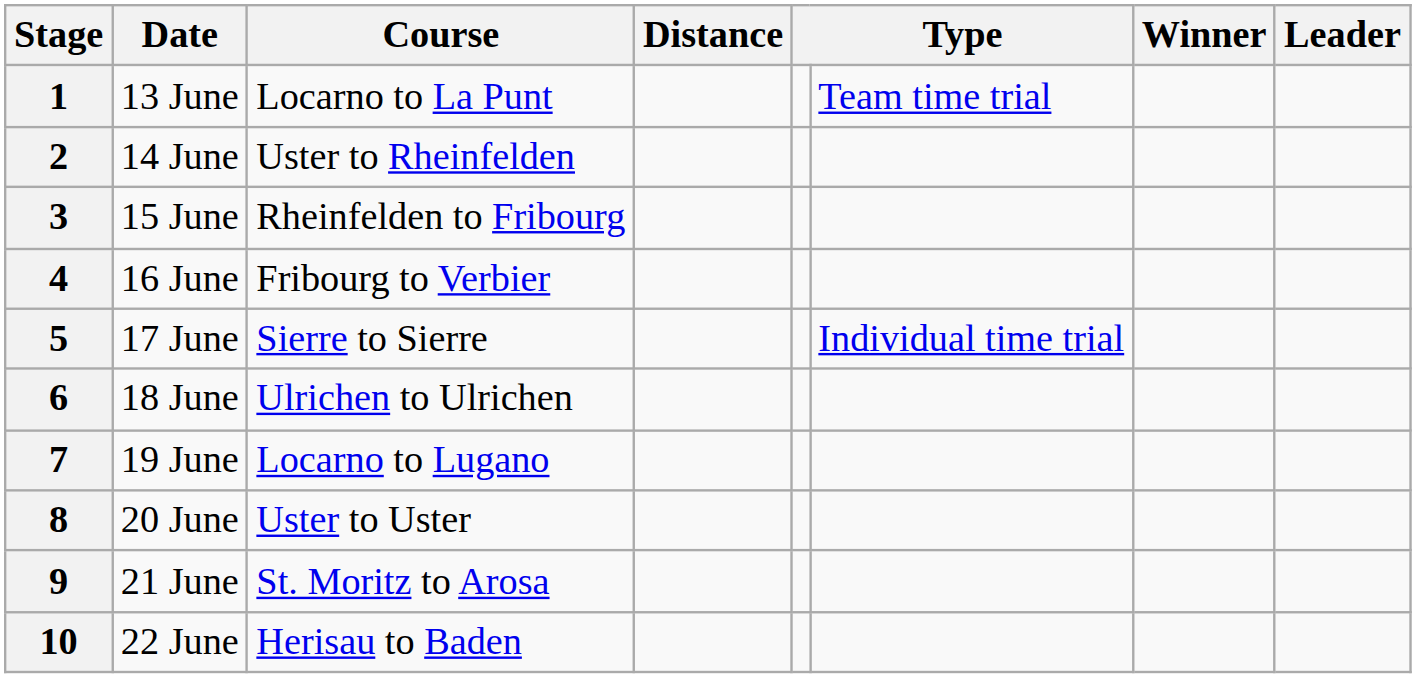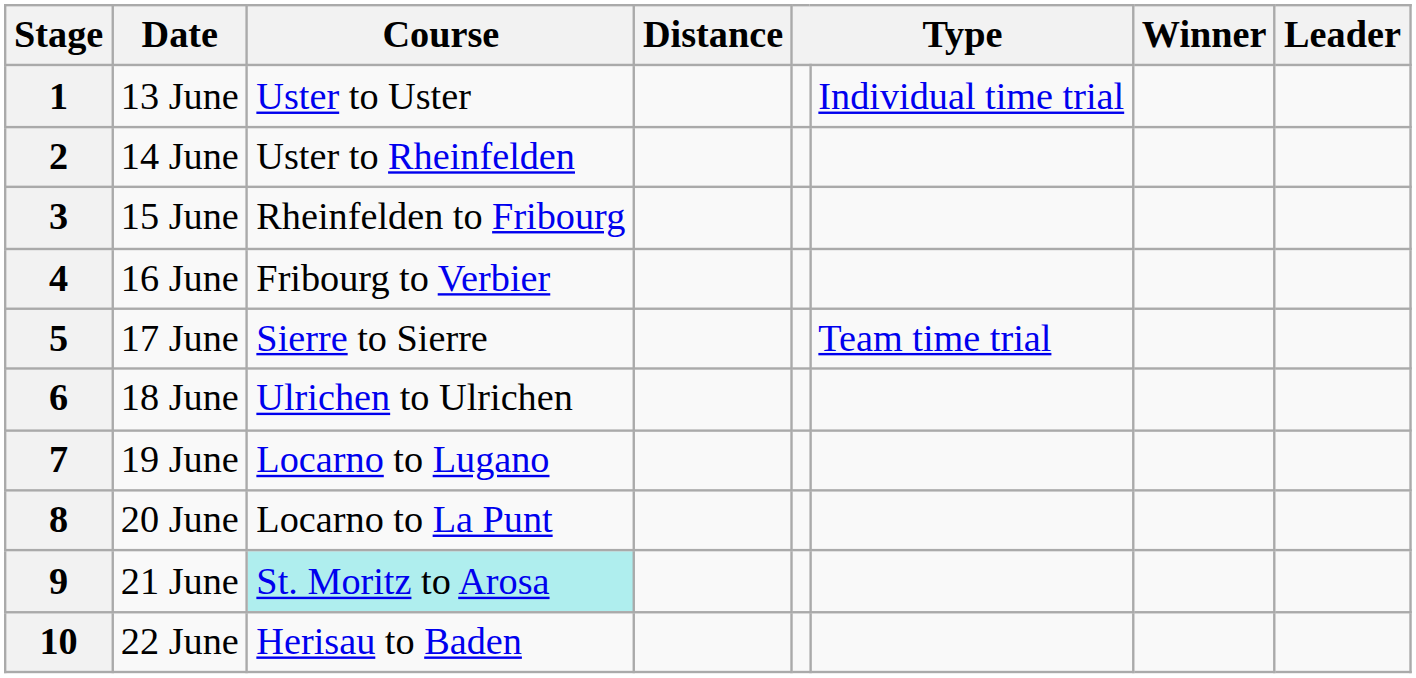(405, 95) Locarno to La Punt -> (364, 95) Uster to Uster
(935, 95) Team time trial -> (971, 95) Individual time trial
(971, 338) Individual time trial -> (935, 338) Team time trial
(364, 519) Uster to Uster -> (405, 519) Locarno to La Punt
(403, 580) no background -> (403, 580) paleturquoise background
